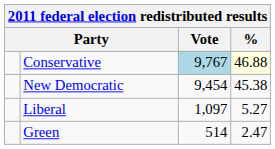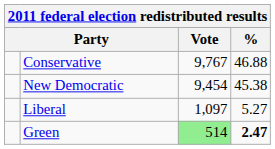(211, 62) lightblue background -> (211, 62) no background
(251, 62) lightyellow background -> (251, 62) no background
(216, 132) no background -> (216, 132) lightgreen background
(254, 132) normal -> (254, 132) bold
